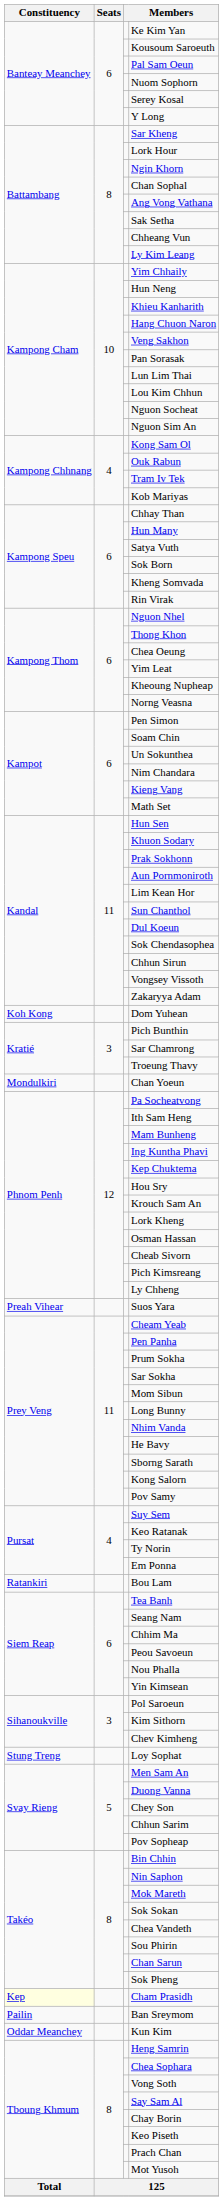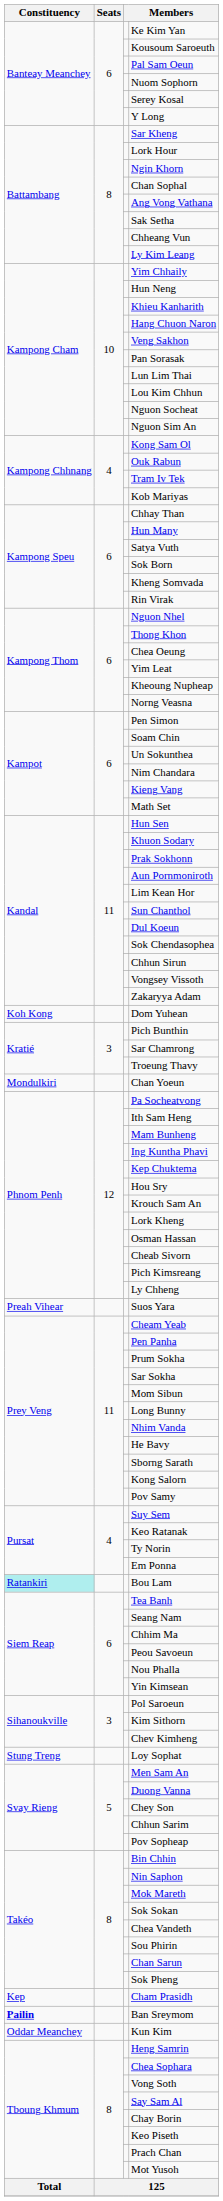(27, 1583) no background -> (27, 1583) paleturquoise background
(16, 1997) lightyellow background -> (16, 1997) no background
(20, 2014) normal -> (20, 2014) bold
